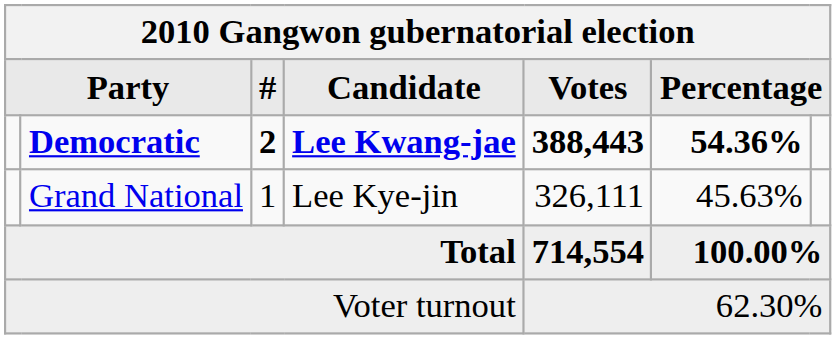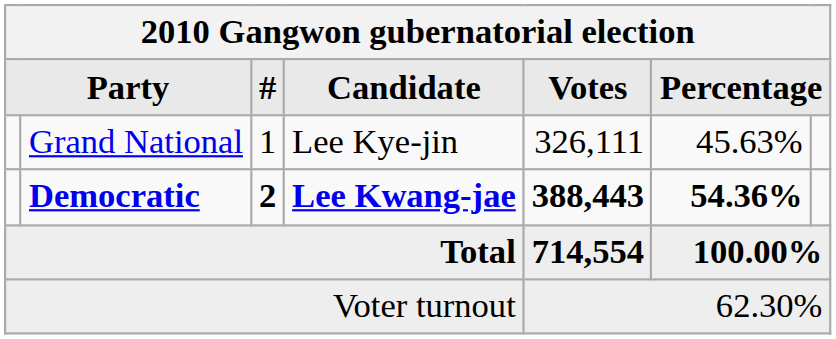rows swapped: (114, 141) <-> (136, 196)
